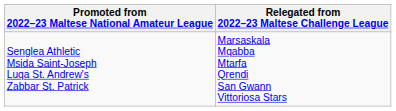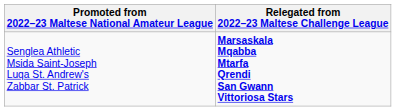(252, 69) normal -> (255, 69) bold
